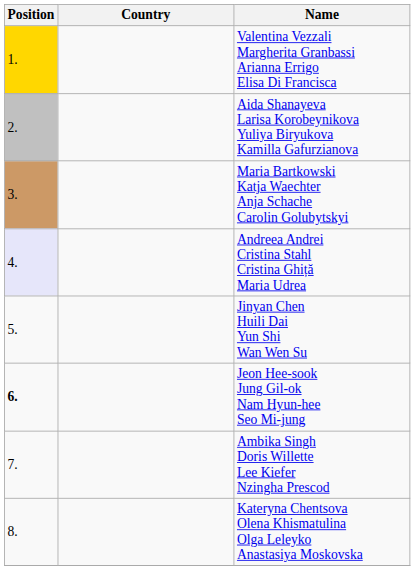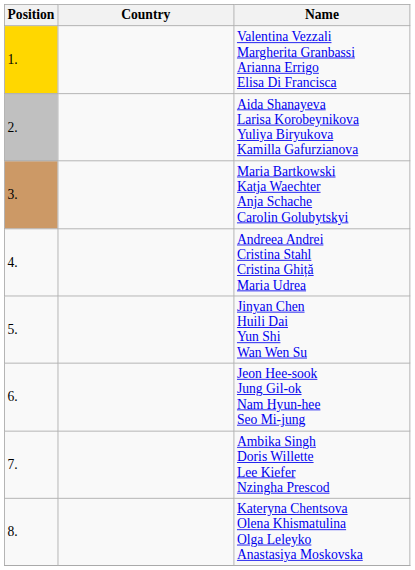(13, 262) lavender background -> (13, 262) no background
(13, 397) bold -> (13, 397) normal
